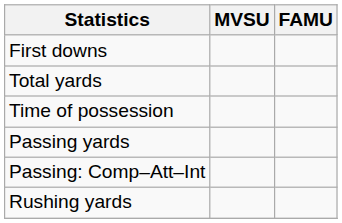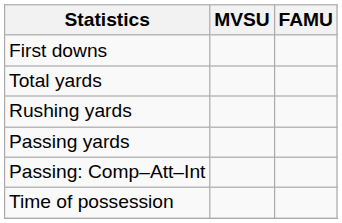rows swapped: (70, 202) <-> (91, 111)
